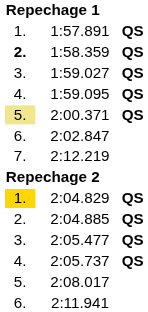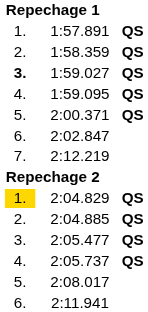(20, 52) bold -> (20, 52) normal
(20, 73) normal -> (20, 73) bold
(20, 114) khaki background -> (20, 114) no background
